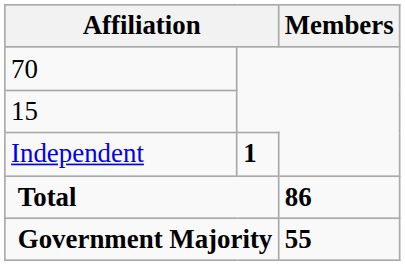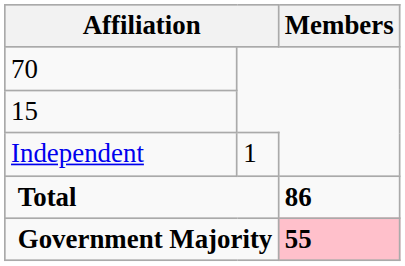(250, 153) bold -> (250, 153) normal
(298, 238) no background -> (298, 238) pink background
